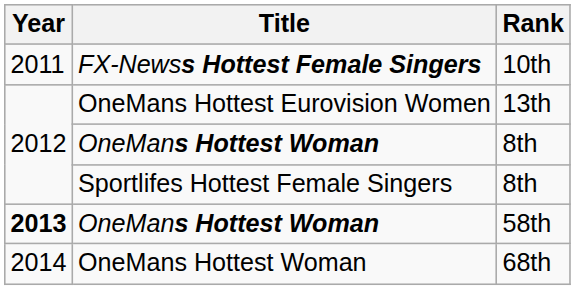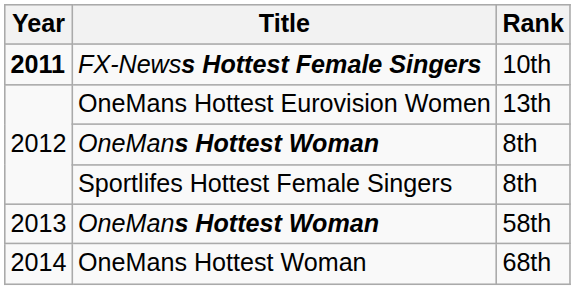(38, 64) normal -> (38, 64) bold
(39, 223) bold -> (39, 223) normal
